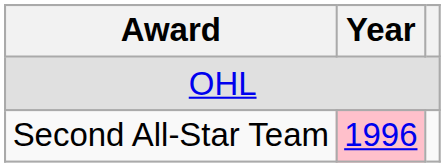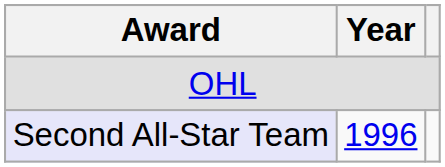(171, 135) no background -> (171, 135) lavender background
(381, 135) pink background -> (381, 135) no background
